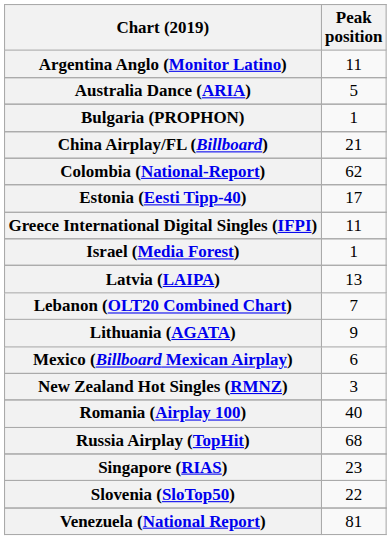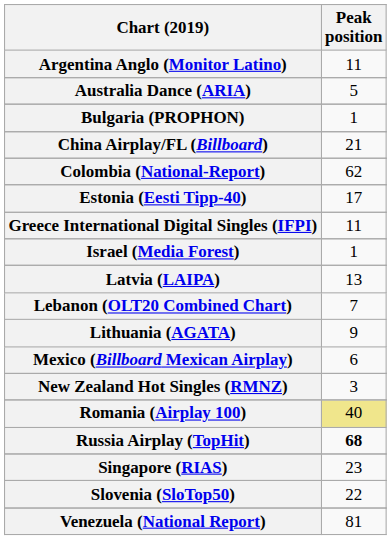(354, 413) no background -> (354, 413) khaki background
(354, 440) normal -> (354, 440) bold
